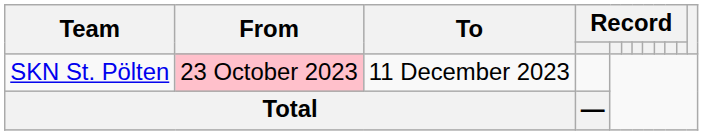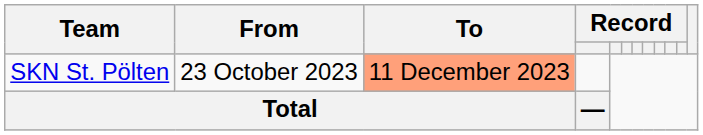(269, 72) pink background -> (269, 72) no background
(469, 72) no background -> (469, 72) lightsalmon background
